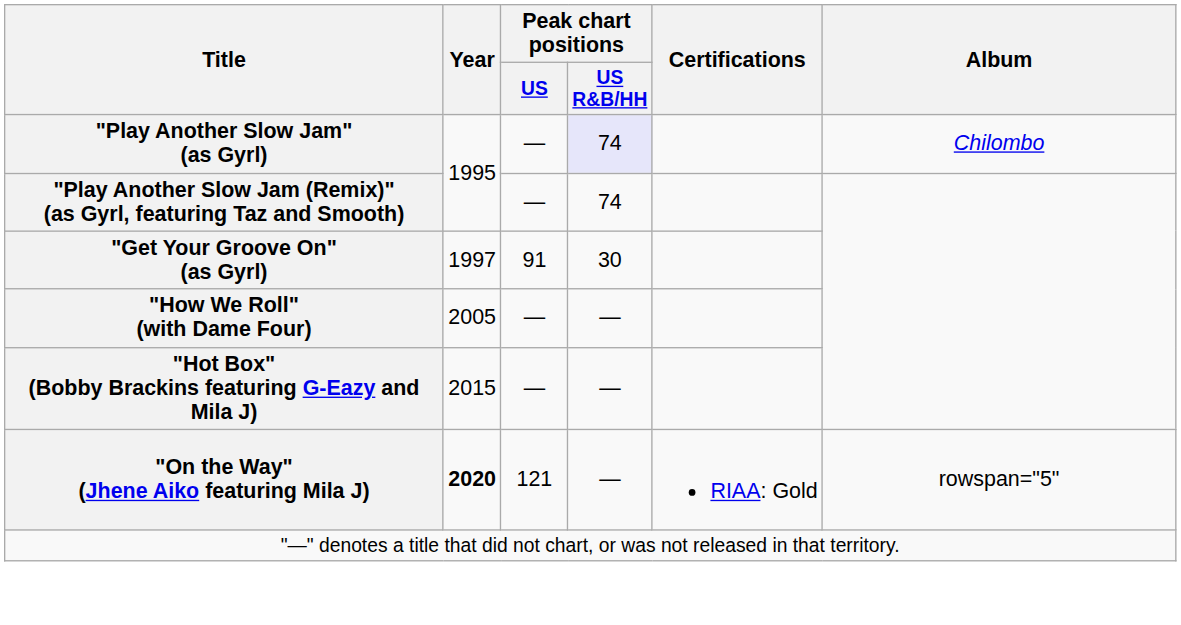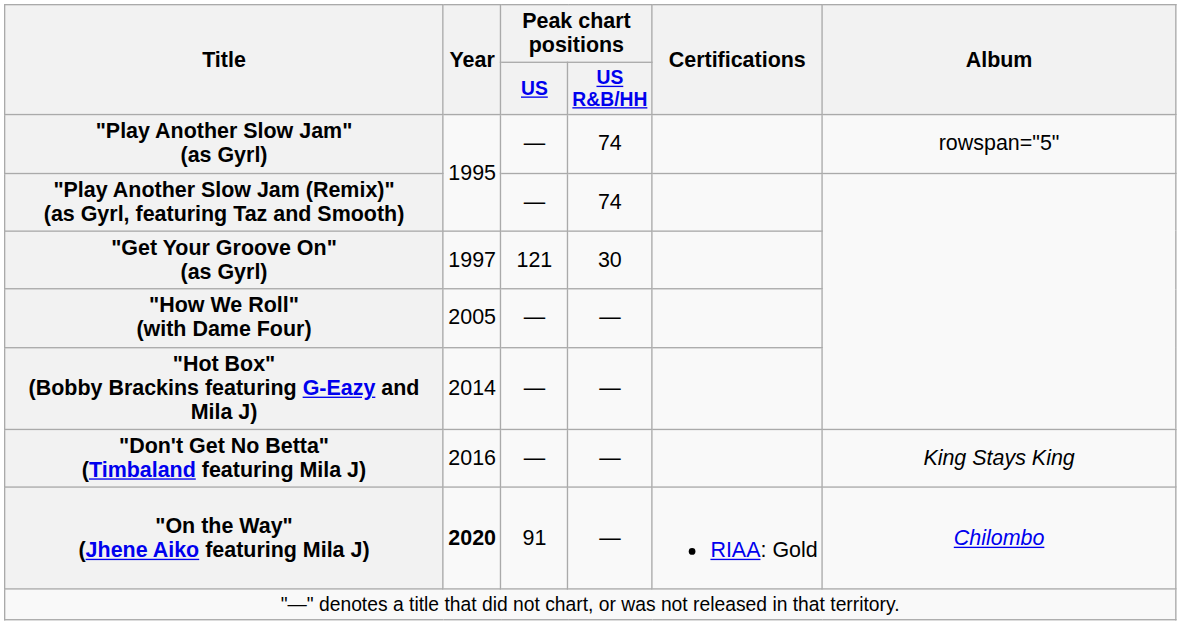(610, 143) lavender background -> (610, 143) no background
(999, 143) Chilombo -> (999, 143) rowspan="5"
(534, 259) 91 -> (534, 259) 121
(472, 388) 2015 -> (472, 388) 2014
+ row: (224, 458)
(534, 479) 121 -> (534, 537) 91
(999, 479) rowspan="5" -> (999, 537) Chilombo
